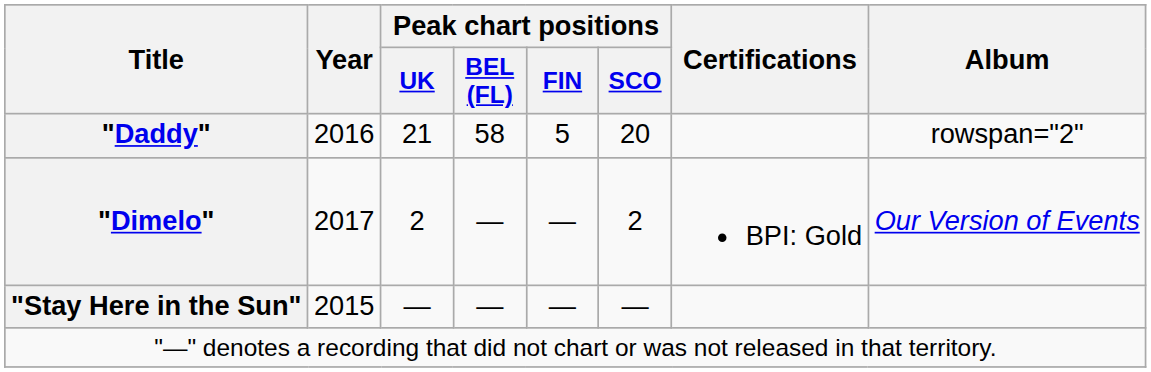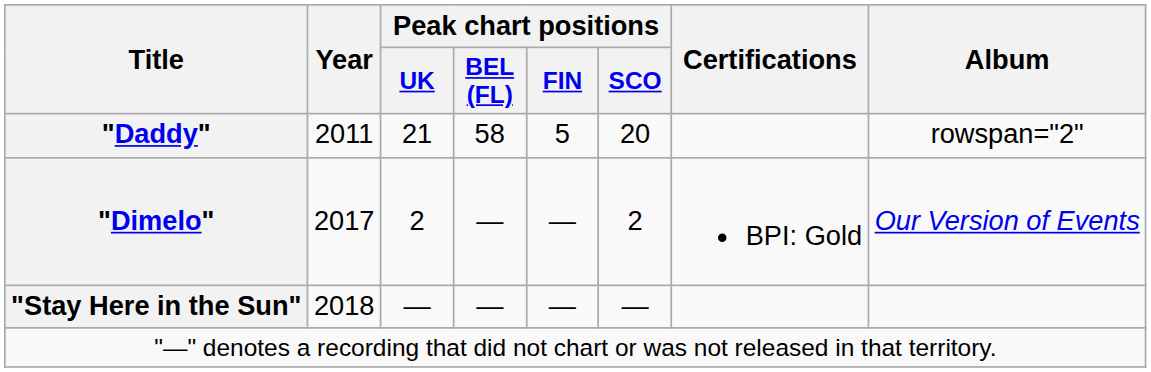(344, 135) 2016 -> (344, 135) 2011
(344, 306) 2015 -> (344, 306) 2018
